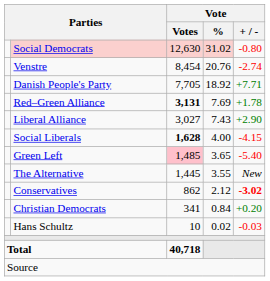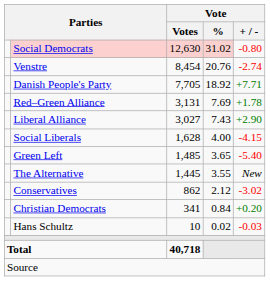(188, 102) bold -> (188, 102) normal
(188, 137) bold -> (188, 137) normal
(188, 155) pink background -> (188, 155) no background
(250, 191) bold -> (250, 191) normal
